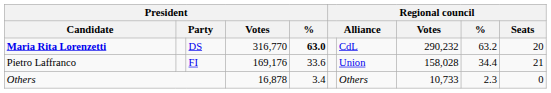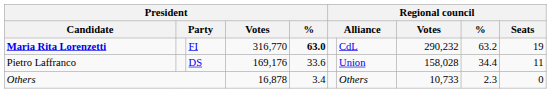(195, 46) DS -> (193, 46) FI
(538, 46) 20 -> (538, 46) 19
(193, 63) FI -> (195, 63) DS
(538, 63) 21 -> (538, 63) 11
